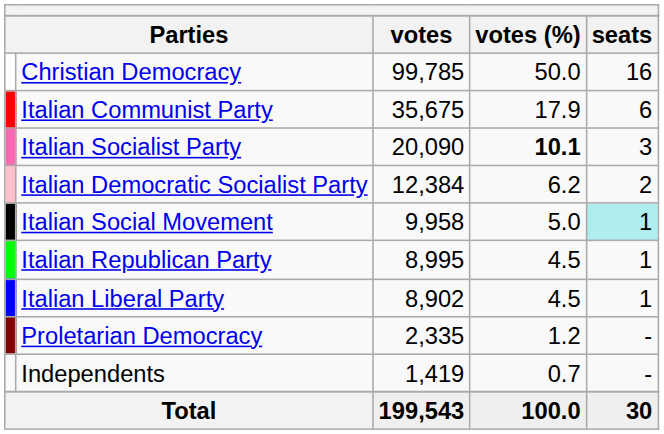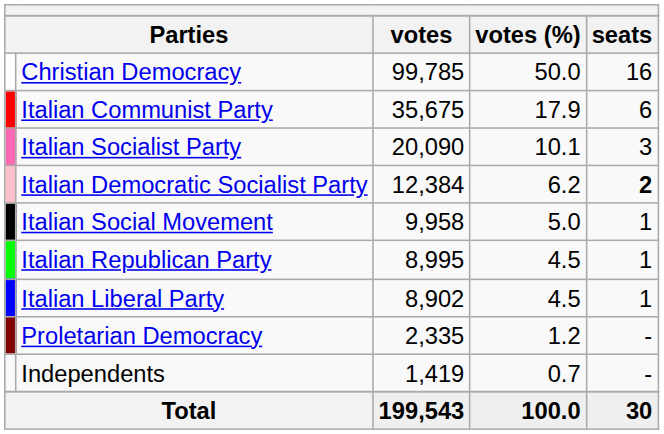(558, 147) bold -> (558, 147) normal
(646, 185) normal -> (646, 185) bold
(646, 222) paleturquoise background -> (646, 222) no background
